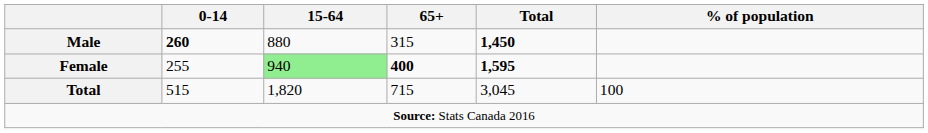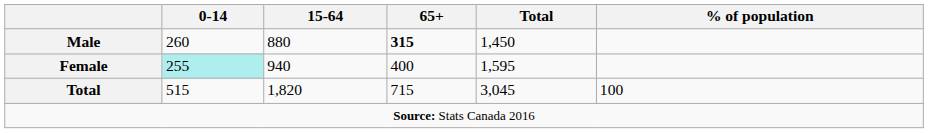(178, 41) bold -> (178, 41) normal
(402, 41) normal -> (402, 41) bold
(498, 41) bold -> (498, 41) normal
(178, 66) no background -> (178, 66) paleturquoise background
(279, 66) lightgreen background -> (279, 66) no background
(402, 66) bold -> (402, 66) normal
(498, 66) bold -> (498, 66) normal
